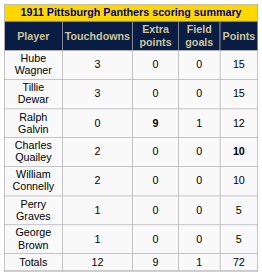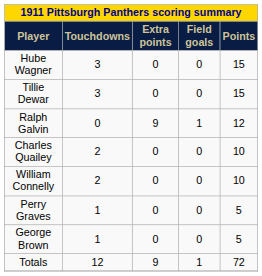(156, 123) bold -> (156, 123) normal
(239, 152) bold -> (239, 152) normal
